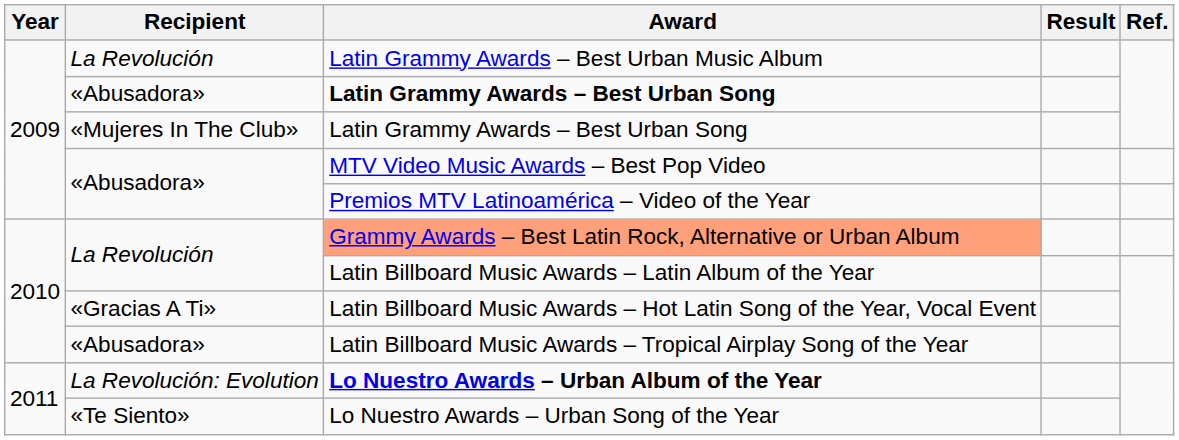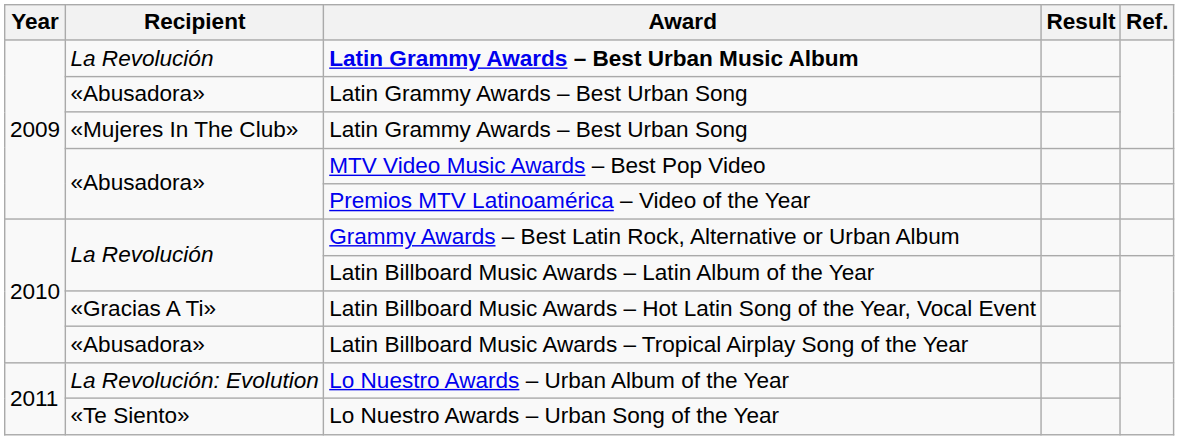(576, 58) normal -> (594, 58) bold
(552, 93) bold -> (538, 93) normal
(644, 237) lightsalmon background -> (644, 237) no background
(576, 380) bold -> (559, 380) normal
